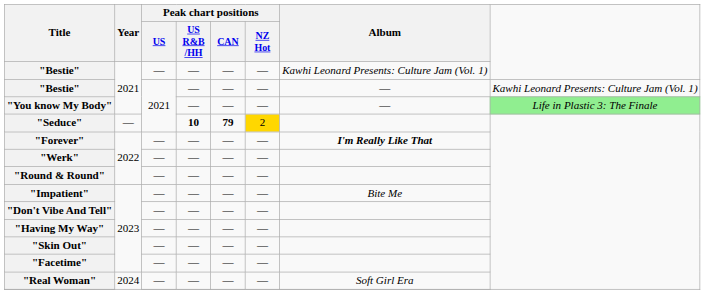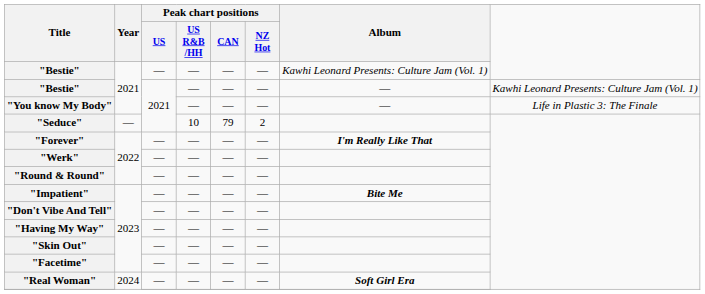(595, 105) lightgreen background -> (595, 105) no background
(194, 123) bold -> (194, 123) normal
(228, 123) bold -> (228, 123) normal
(262, 123) gold background -> (262, 123) no background
(385, 193) normal -> (385, 193) bold
(385, 280) normal -> (385, 280) bold
